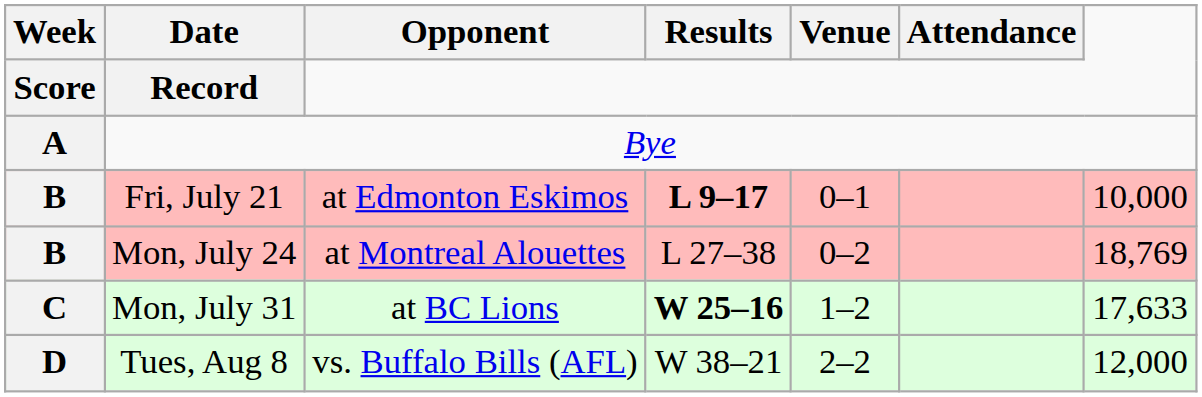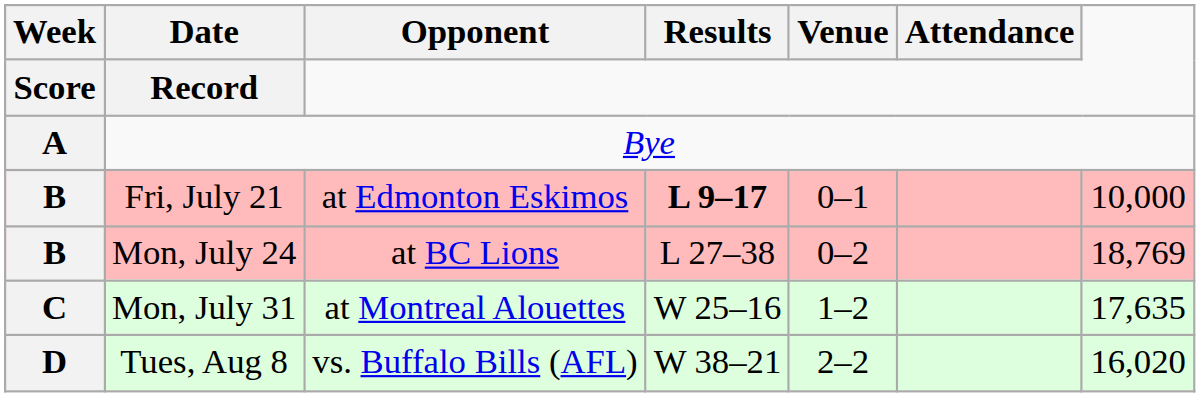(475, 252) at Montreal Alouettes -> (475, 252) at BC Lions
(475, 307) at BC Lions -> (475, 307) at Montreal Alouettes
(718, 307) bold -> (717, 307) normal
(1140, 307) 17,633 -> (1138, 307) 17,635
(1140, 362) 12,000 -> (1138, 362) 16,020
